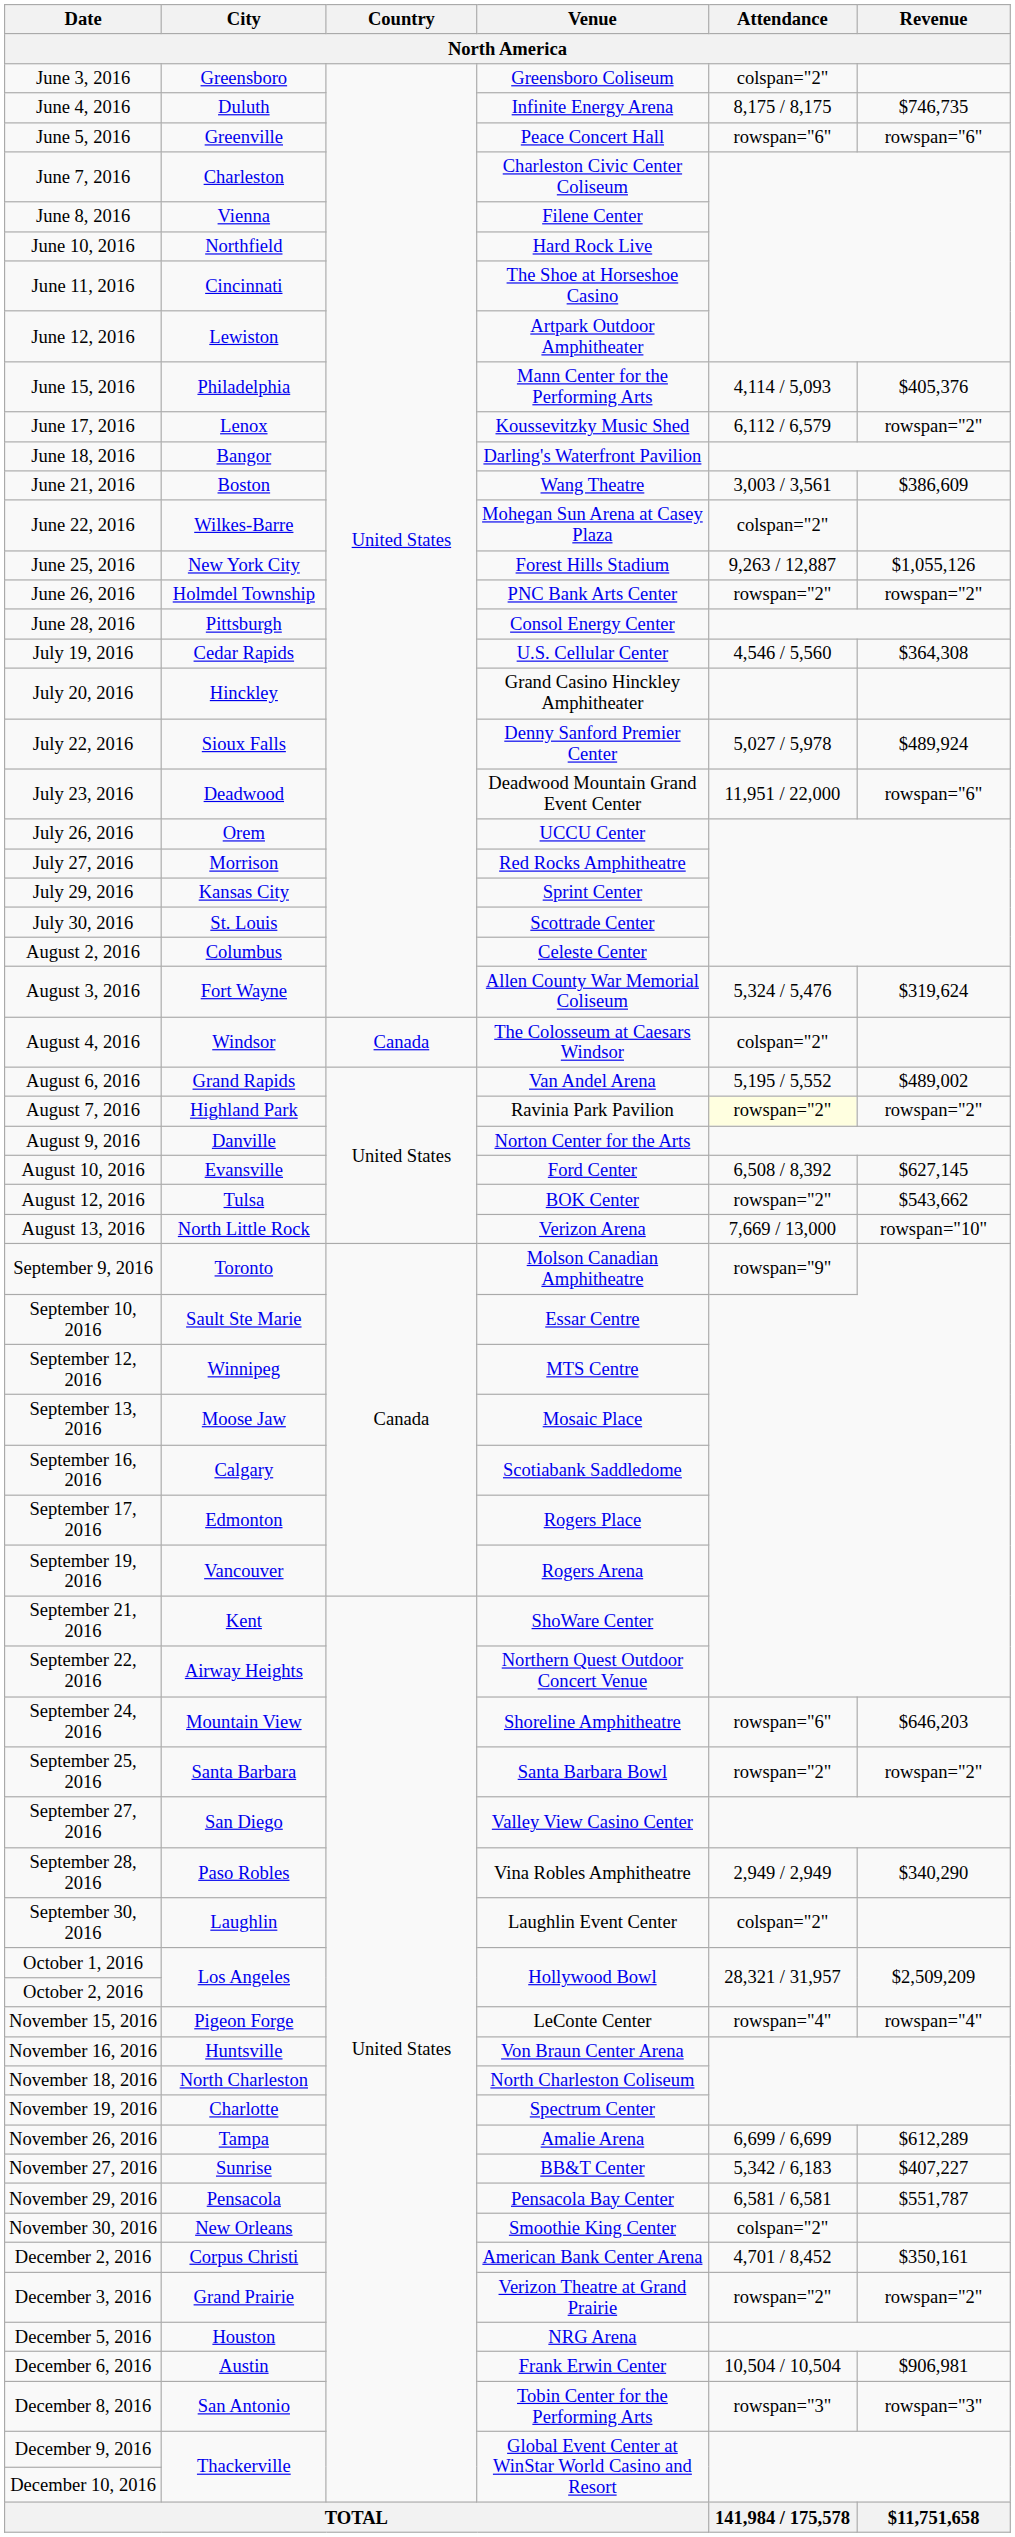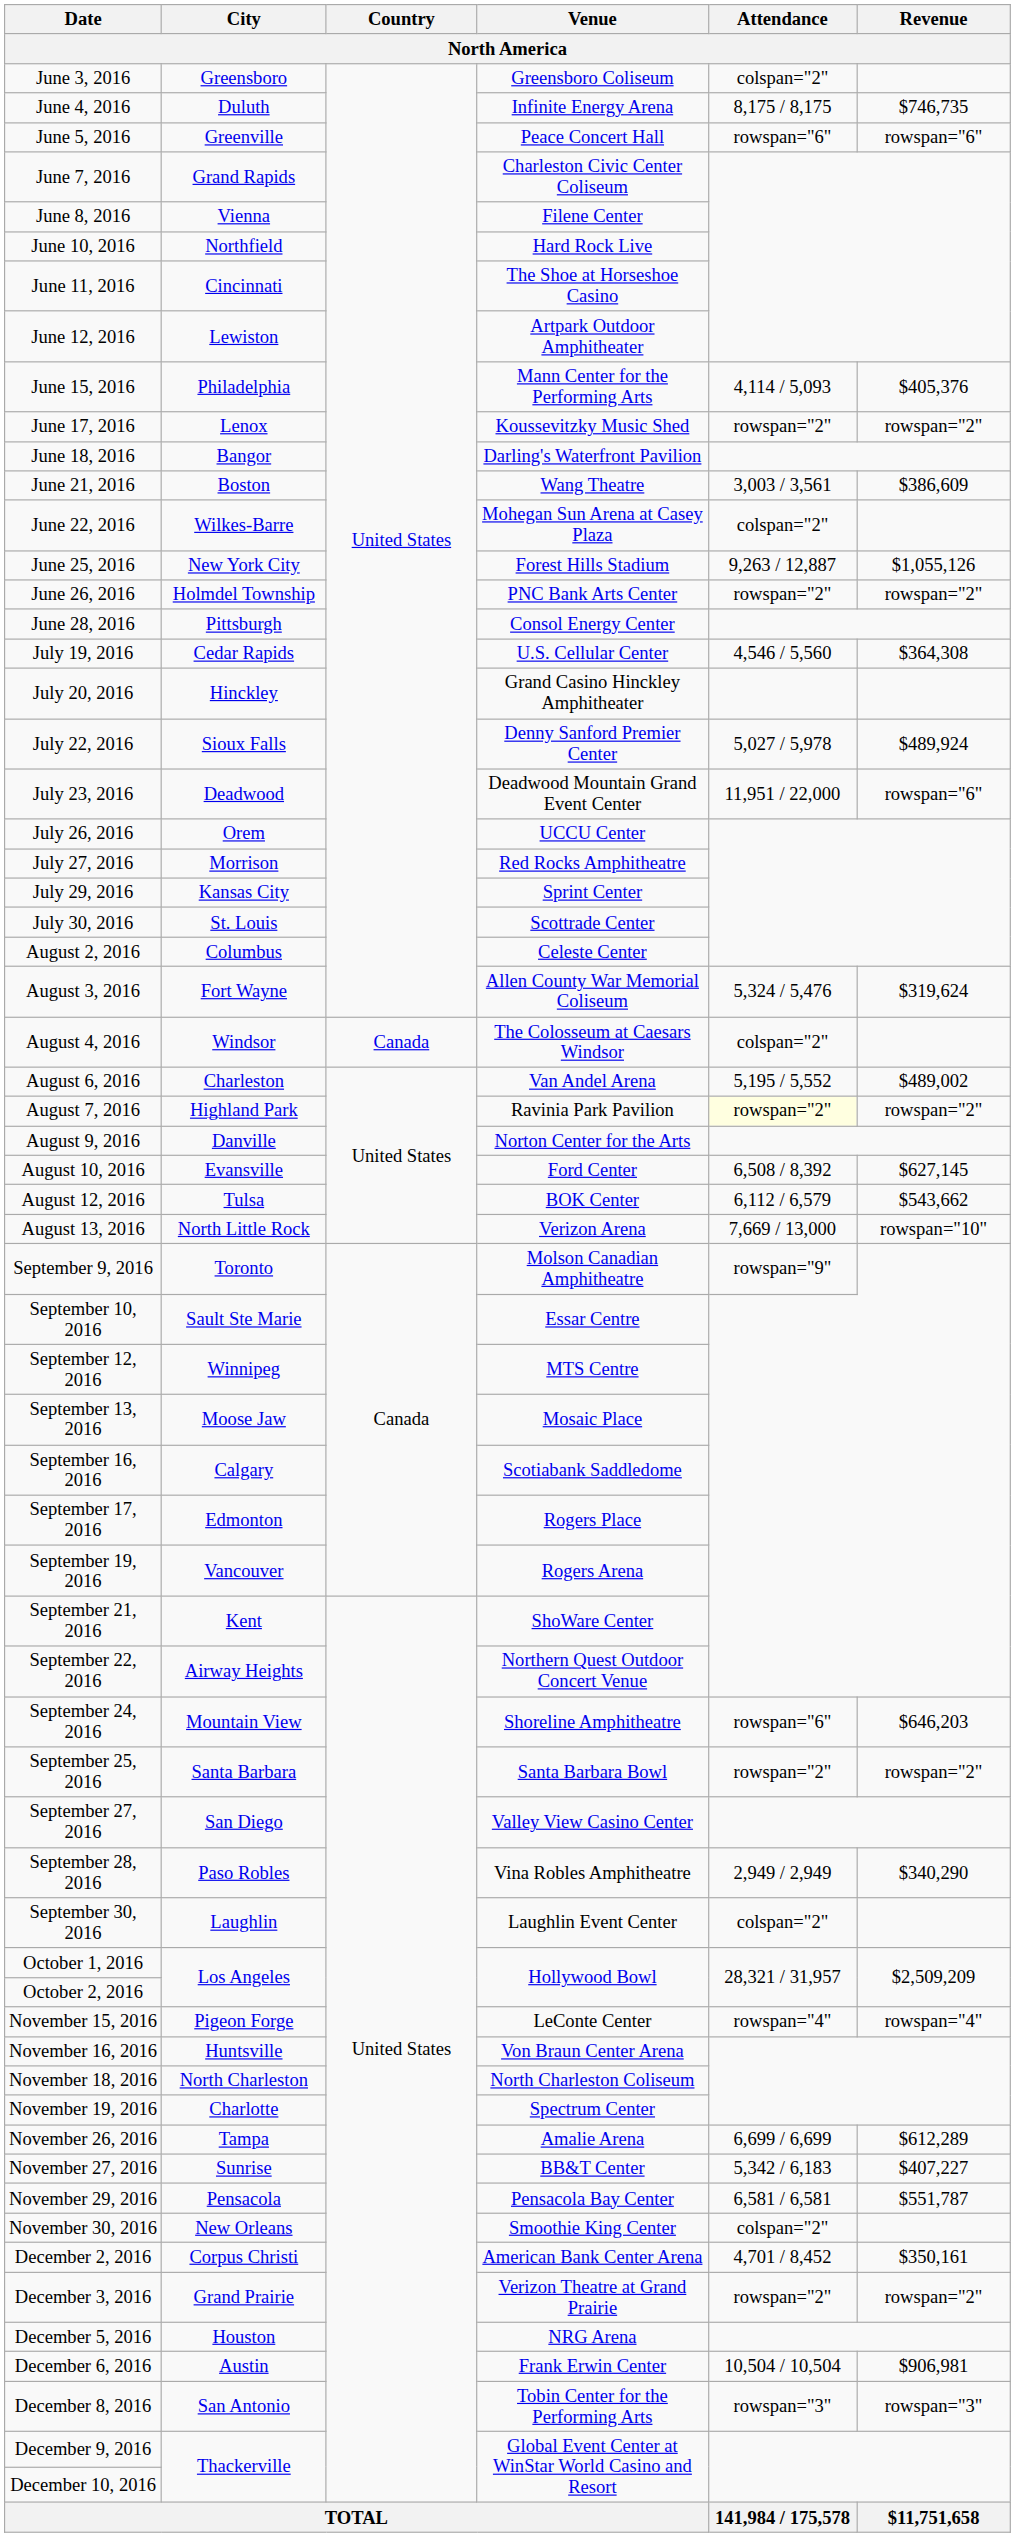(244, 176) Charleston -> (244, 176) Grand Rapids
(782, 426) 6,112 / 6,579 -> (782, 426) rowspan="2"
(244, 1081) Grand Rapids -> (244, 1081) Charleston
(782, 1199) rowspan="2" -> (782, 1199) 6,112 / 6,579
